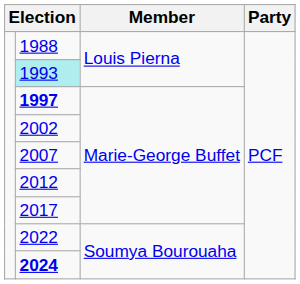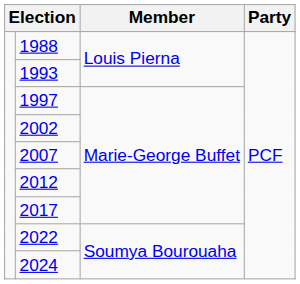(39, 73) paleturquoise background -> (39, 73) no background
(39, 100) bold -> (39, 100) normal
(39, 264) bold -> (39, 264) normal
